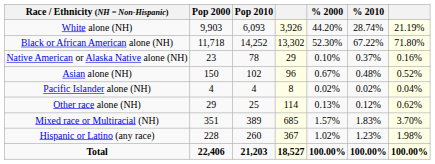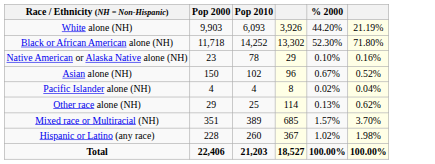- column: (368, 12)
